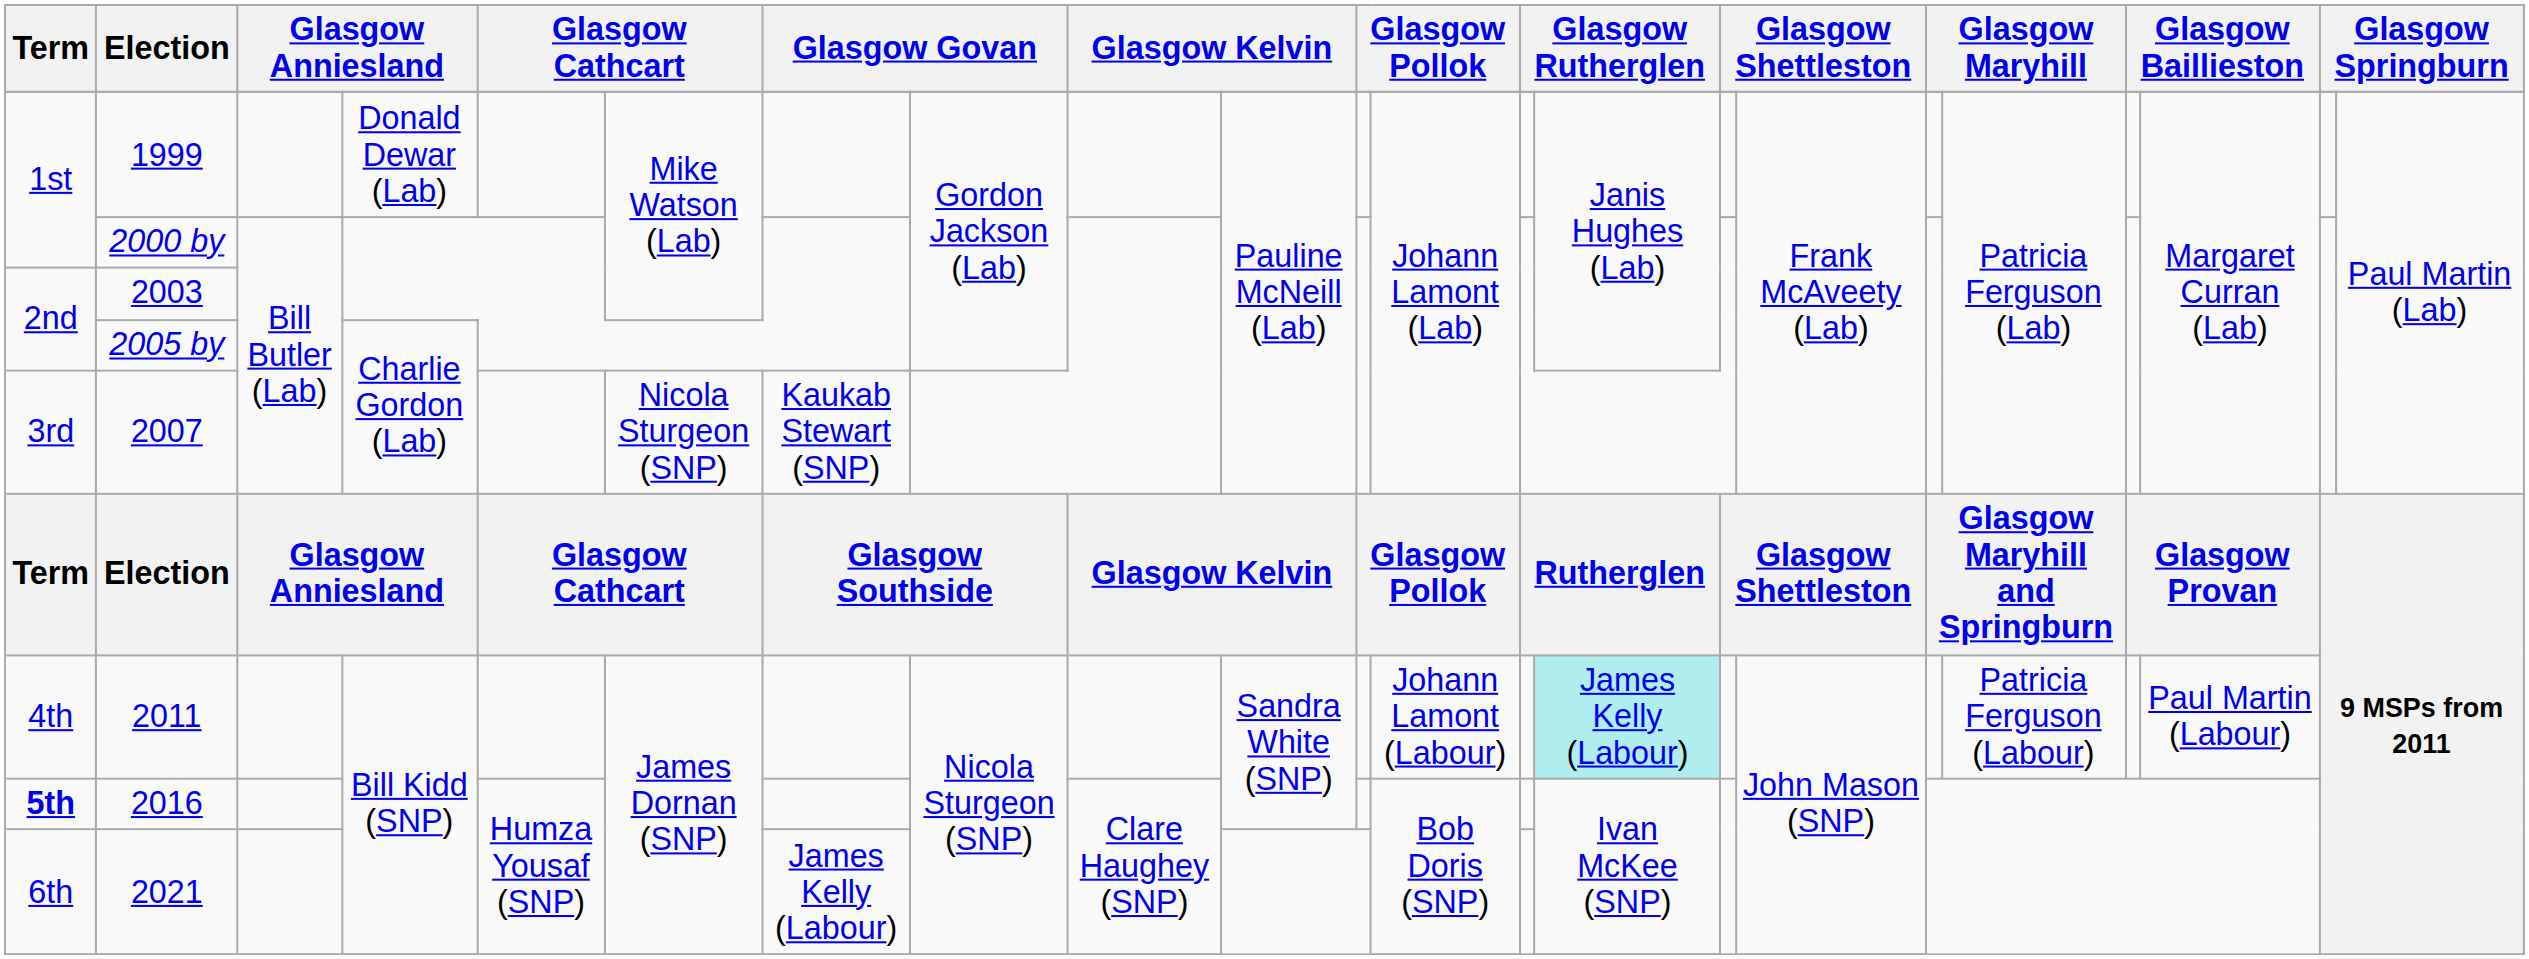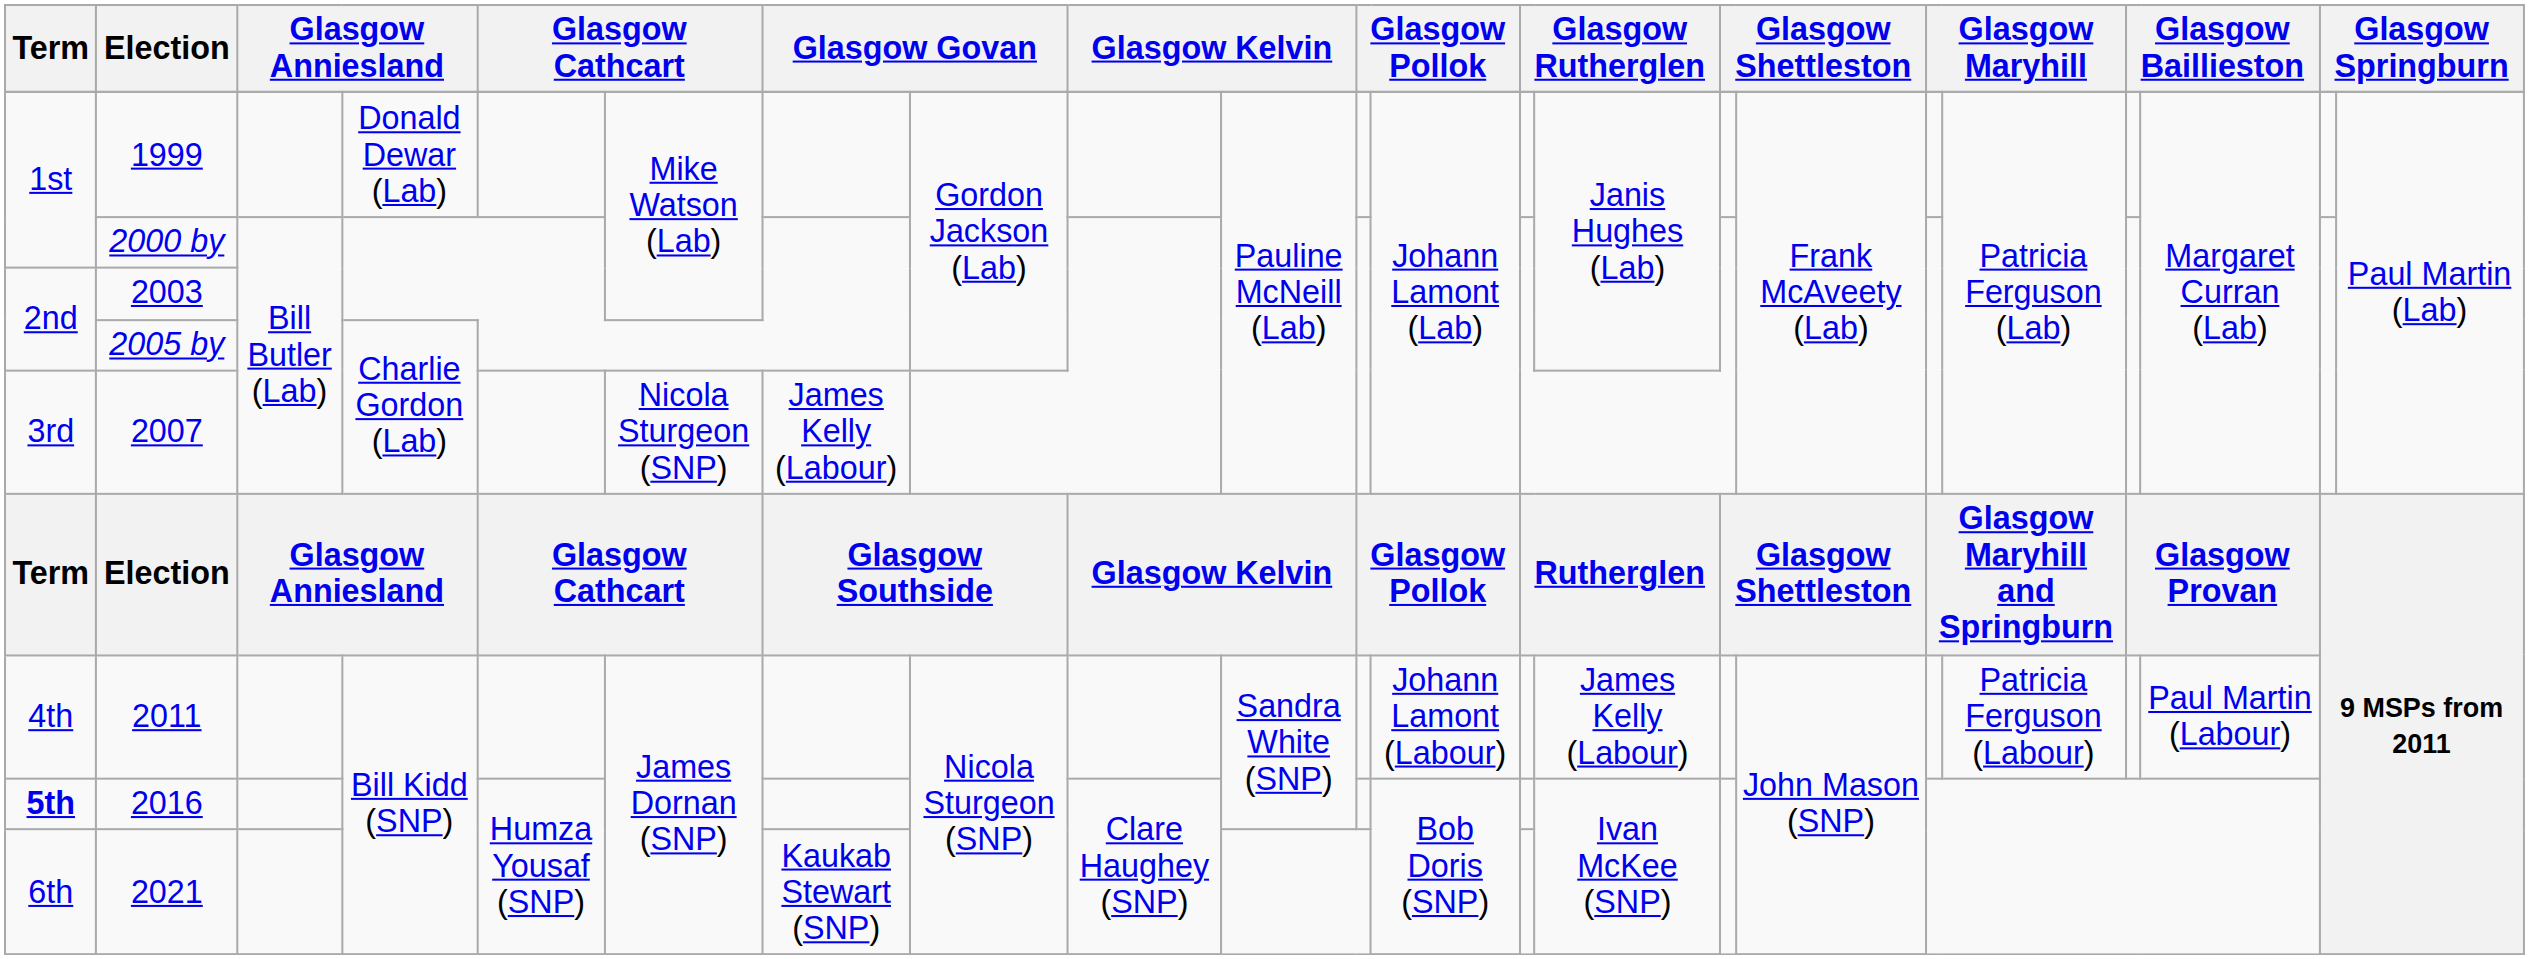(836, 431) Kaukab Stewart (SNP) -> (836, 431) James Kelly (Labour)
(1627, 716) paleturquoise background -> (1627, 716) no background
(836, 891) James Kelly (Labour) -> (836, 891) Kaukab Stewart (SNP)
